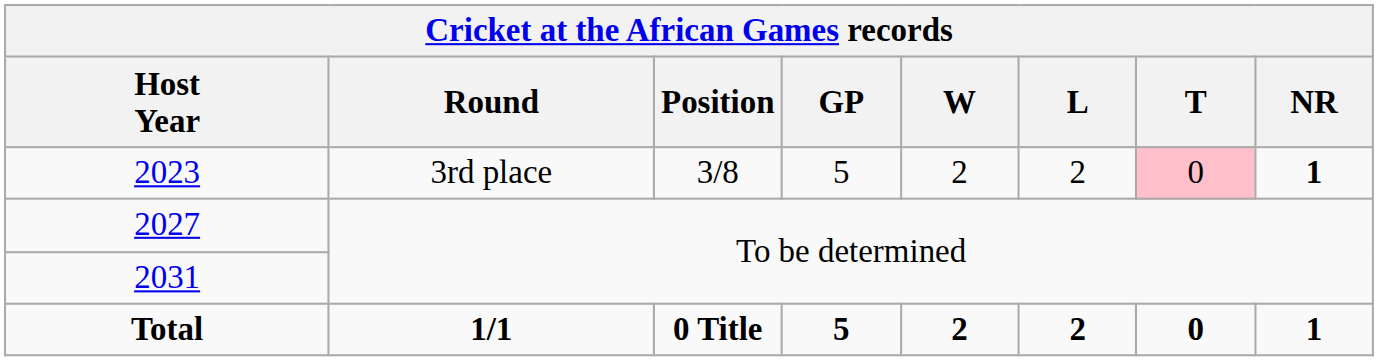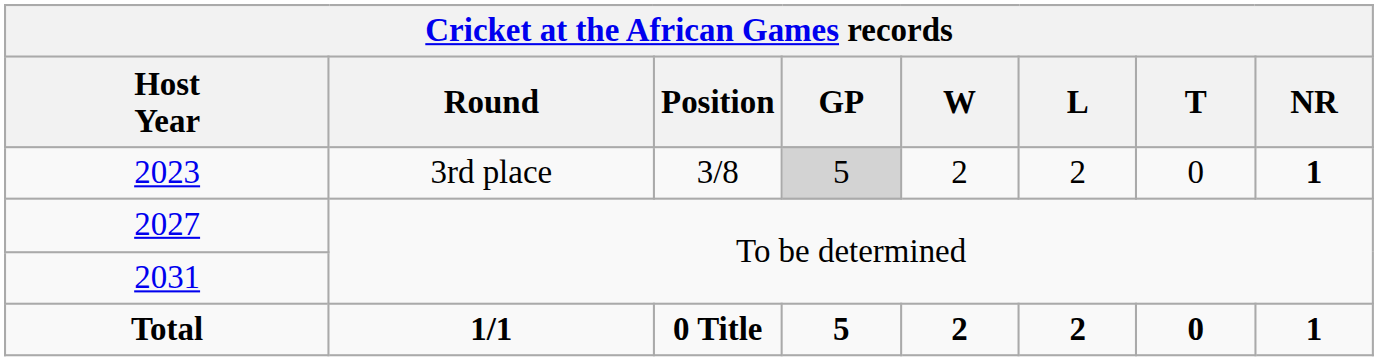(841, 172) no background -> (841, 172) lightgrey background
(1196, 172) pink background -> (1196, 172) no background
